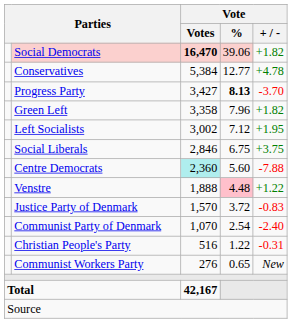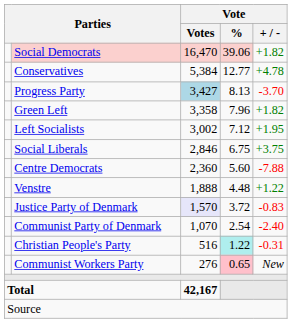(201, 52) bold -> (201, 52) normal
(204, 91) no background -> (204, 91) lightblue background
(240, 91) bold -> (240, 91) normal
(204, 168) paleturquoise background -> (204, 168) no background
(240, 187) pink background -> (240, 187) no background
(204, 206) no background -> (204, 206) lavender background
(240, 245) no background -> (240, 245) paleturquoise background
(240, 264) no background -> (240, 264) pink background
